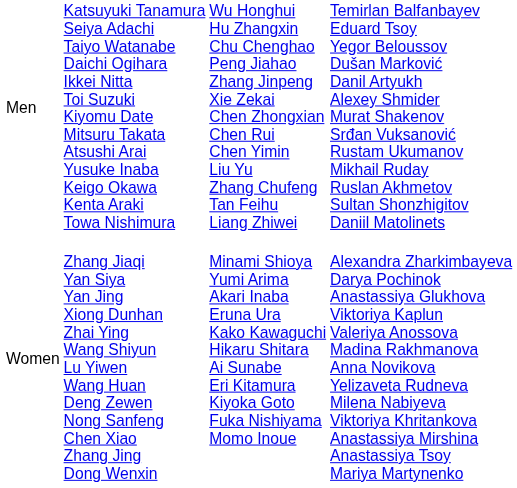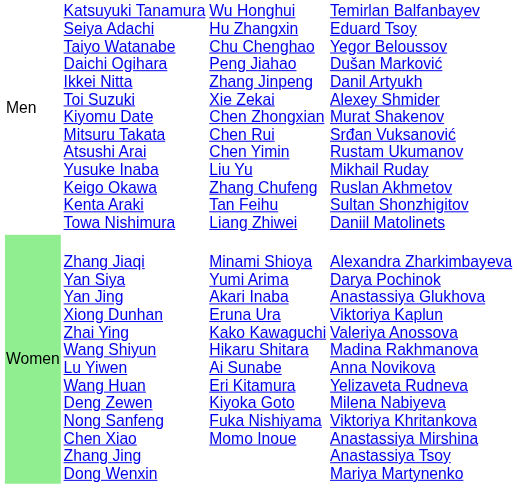(33, 359) no background -> (33, 359) lightgreen background
